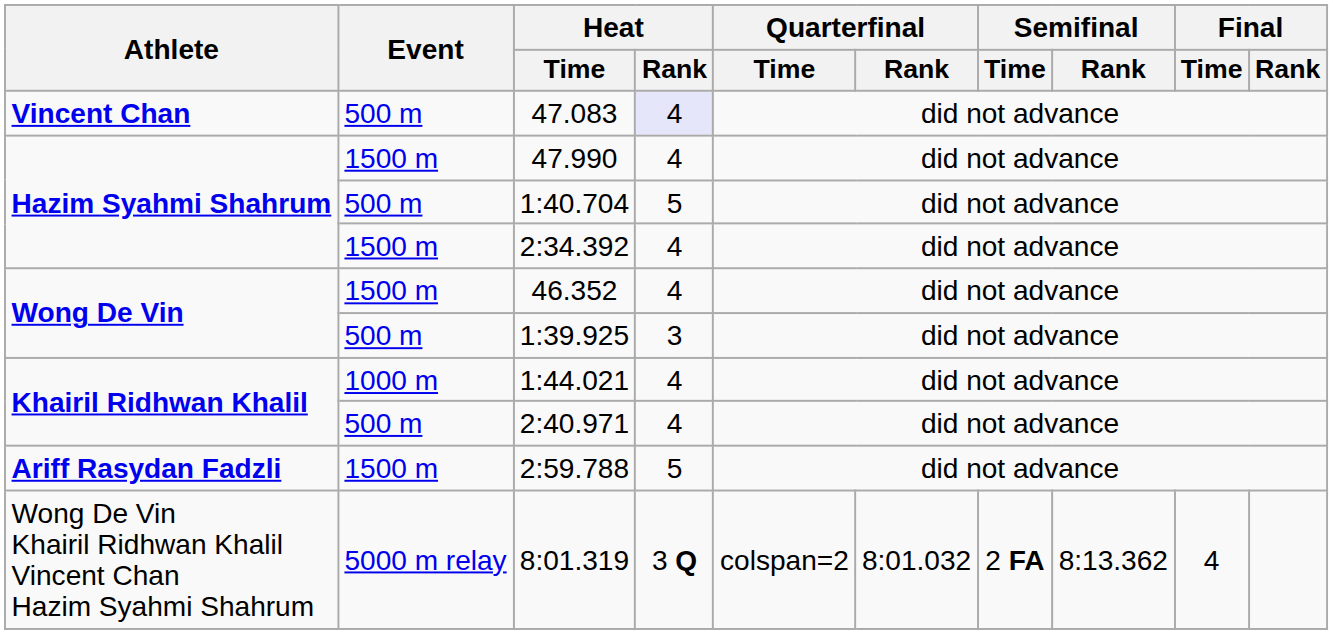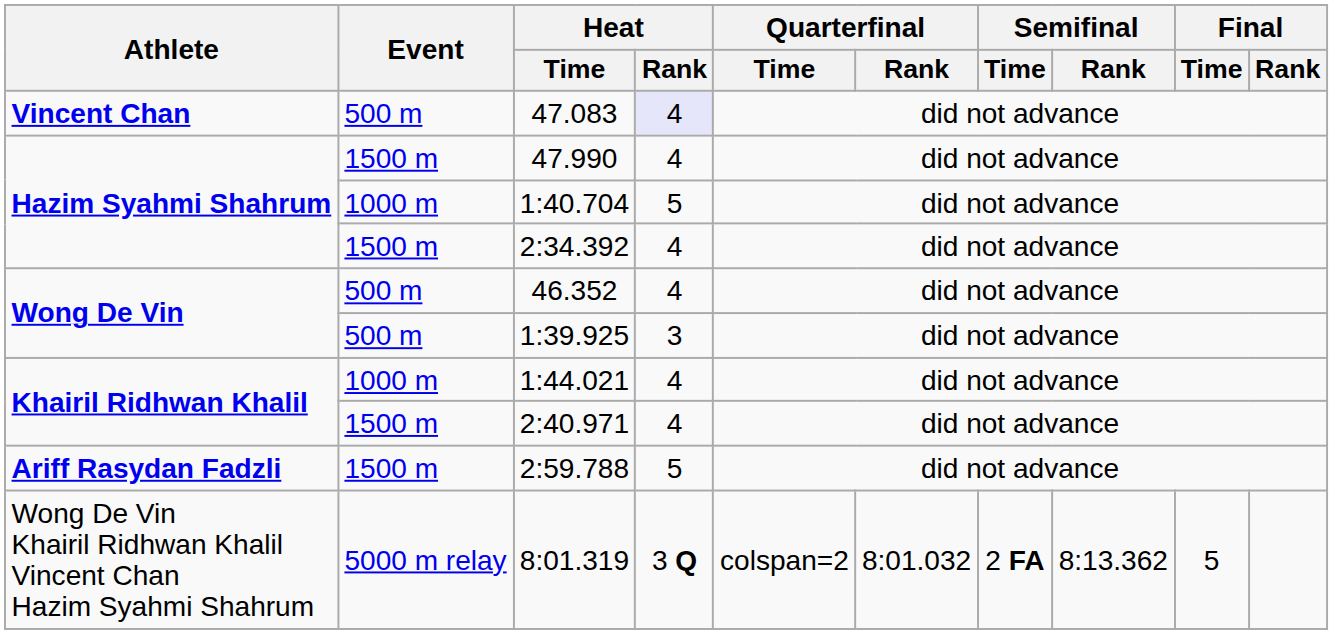(383, 202) 500 m -> (391, 202) 1000 m
(391, 291) 1500 m -> (383, 291) 500 m
(383, 424) 500 m -> (391, 424) 1500 m
(1212, 560) 4 -> (1212, 560) 5
